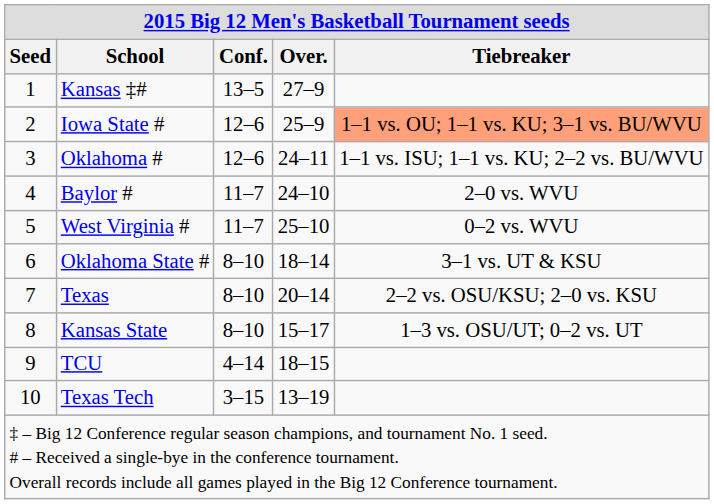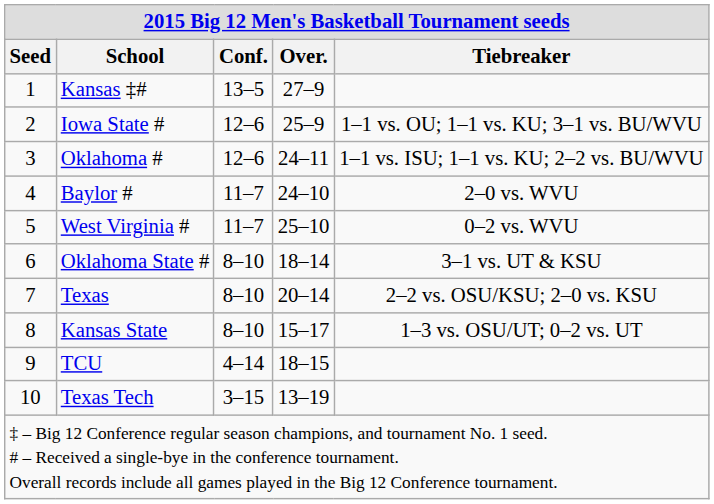(521, 124) lightsalmon background -> (521, 124) no background
